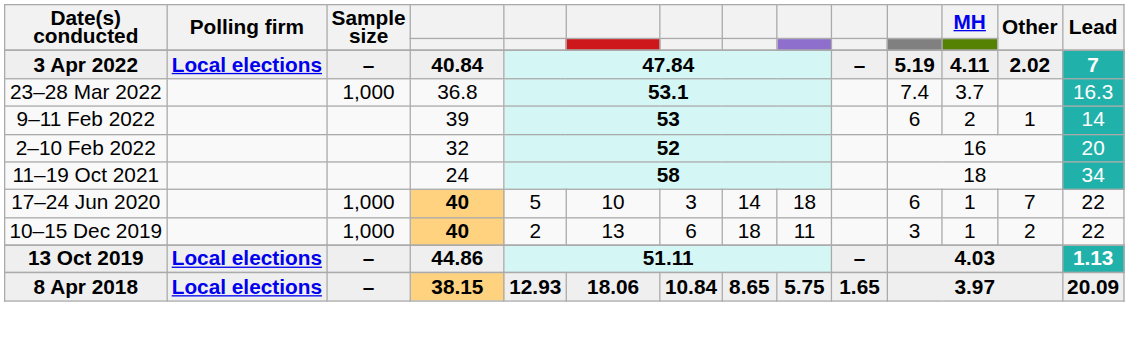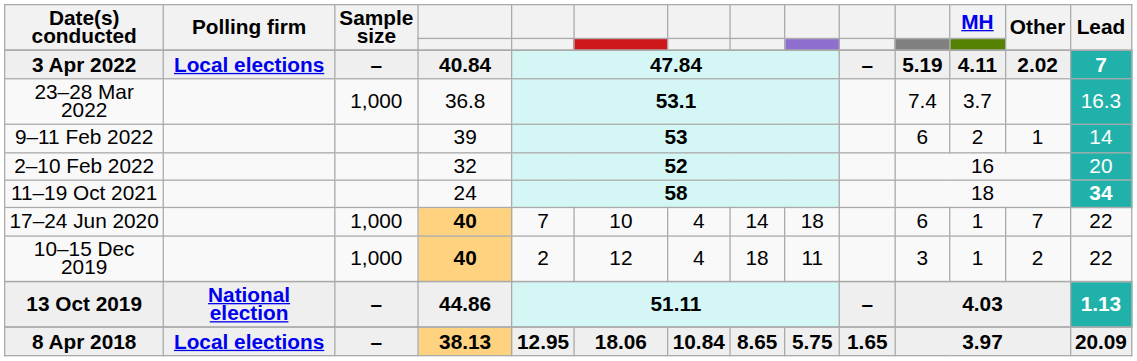(1093, 175) normal -> (1101, 193) bold
(535, 203) 5 -> (543, 221) 7
(691, 203) 3 -> (699, 221) 4
(613, 231) 13 -> (621, 258) 12
(691, 231) 6 -> (699, 258) 4
(247, 258) Local elections -> (249, 304) National election
(457, 286) 38.15 -> (465, 341) 38.13
(535, 286) 12.93 -> (543, 341) 12.95
